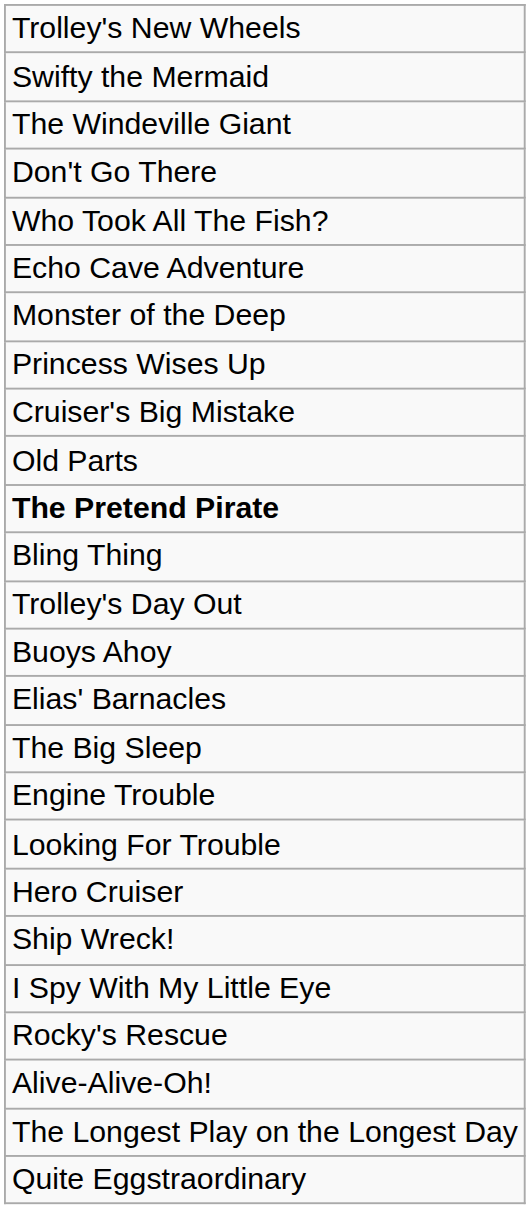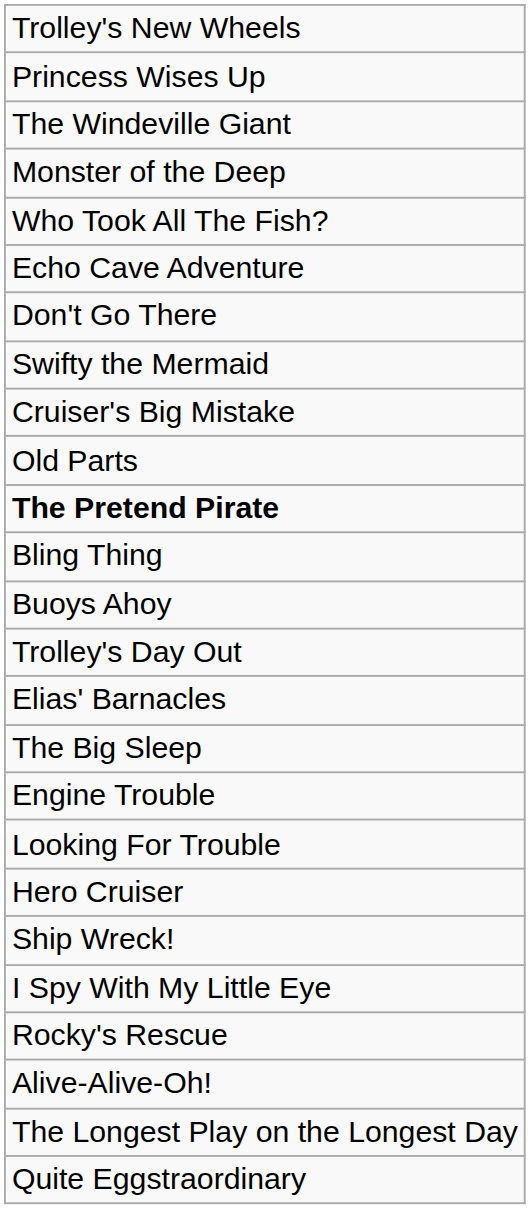(140, 76) Swifty the Mermaid -> (139, 76) Princess Wises Up
(115, 172) Don't Go There -> (149, 172) Monster of the Deep
(149, 316) Monster of the Deep -> (115, 316) Don't Go There
(139, 364) Princess Wises Up -> (140, 364) Swifty the Mermaid
(127, 603) Trolley's Day Out -> (92, 603) Buoys Ahoy
(92, 651) Buoys Ahoy -> (127, 651) Trolley's Day Out
